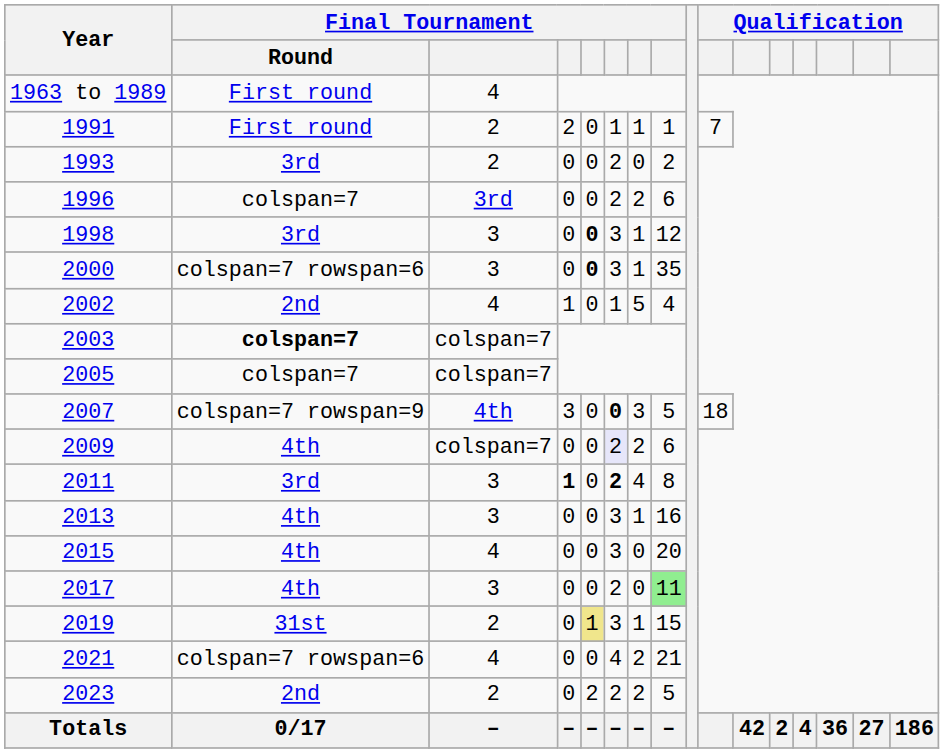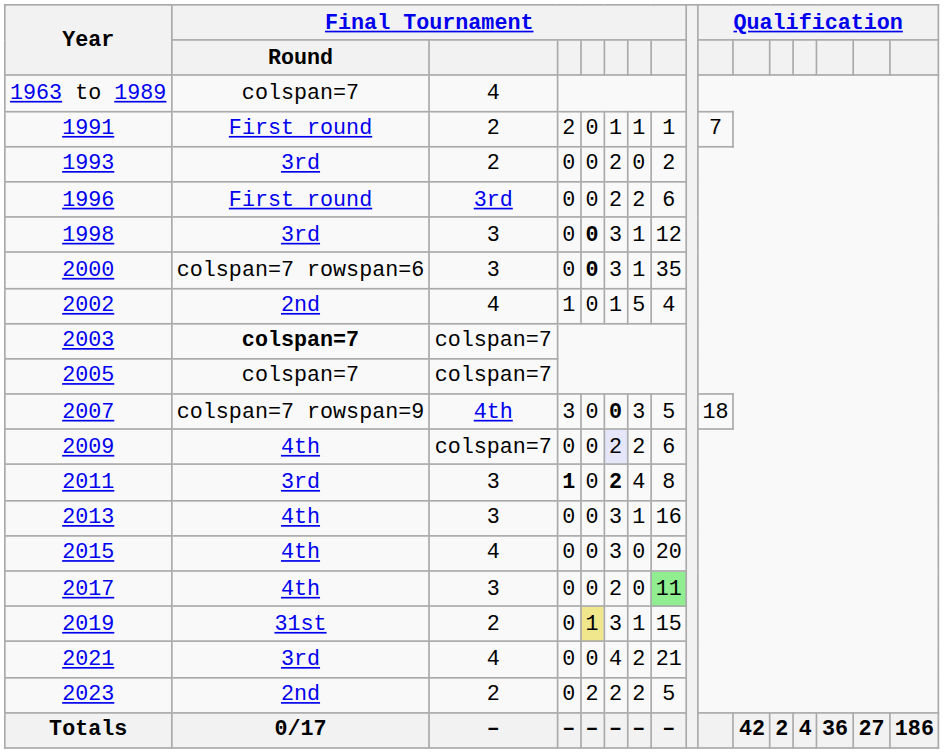(301, 93) First round -> (301, 93) colspan=7
(301, 199) colspan=7 -> (301, 199) First round
(301, 659) colspan=7 rowspan=6 -> (301, 659) 3rd
